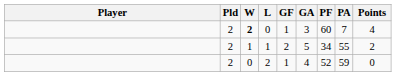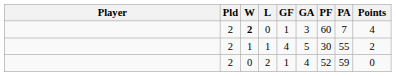(286, 46) 2 -> (286, 46) 4
(326, 46) 34 -> (326, 46) 30
